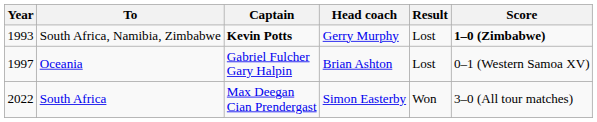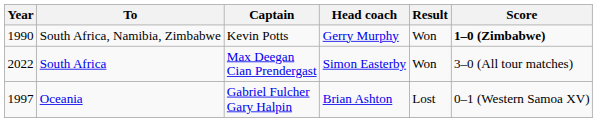(21, 35) 1993 -> (21, 35) 1990
(259, 35) bold -> (258, 35) normal
(424, 35) Lost -> (424, 35) Won
rows swapped: (61, 63) <-> (73, 99)
